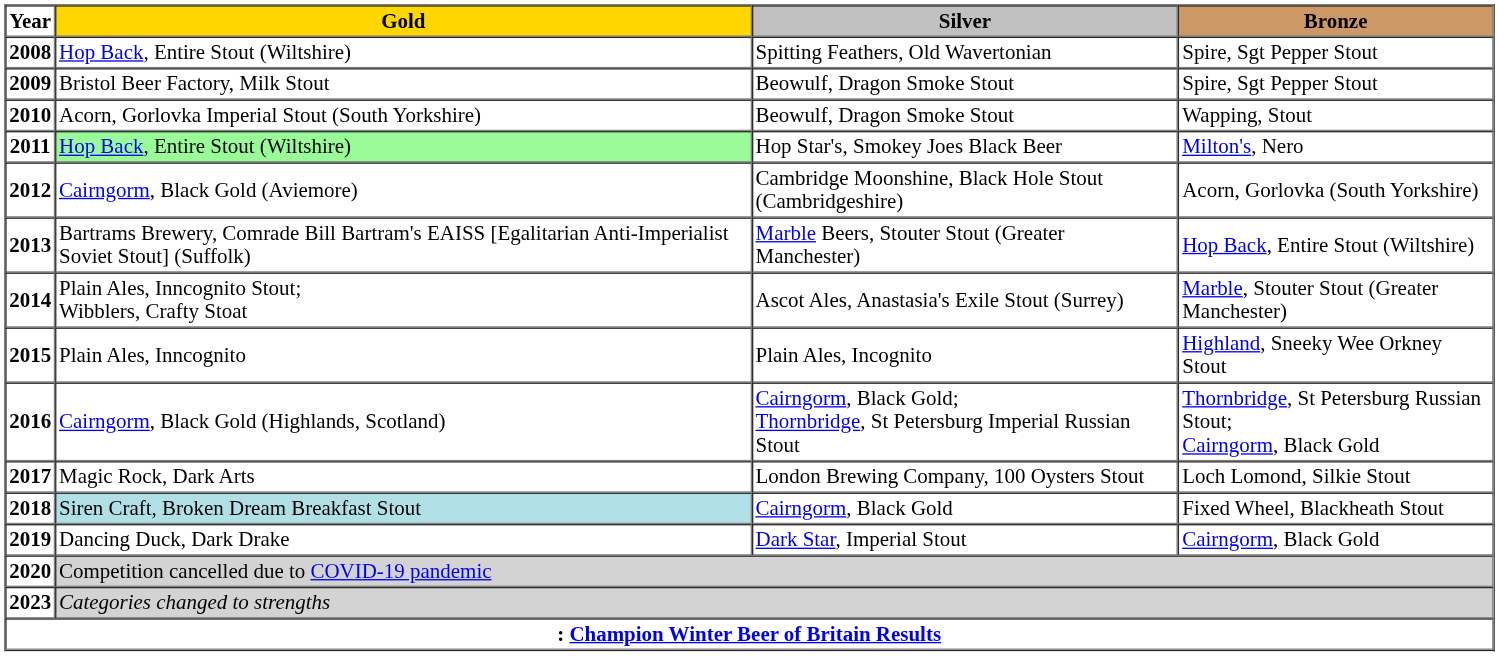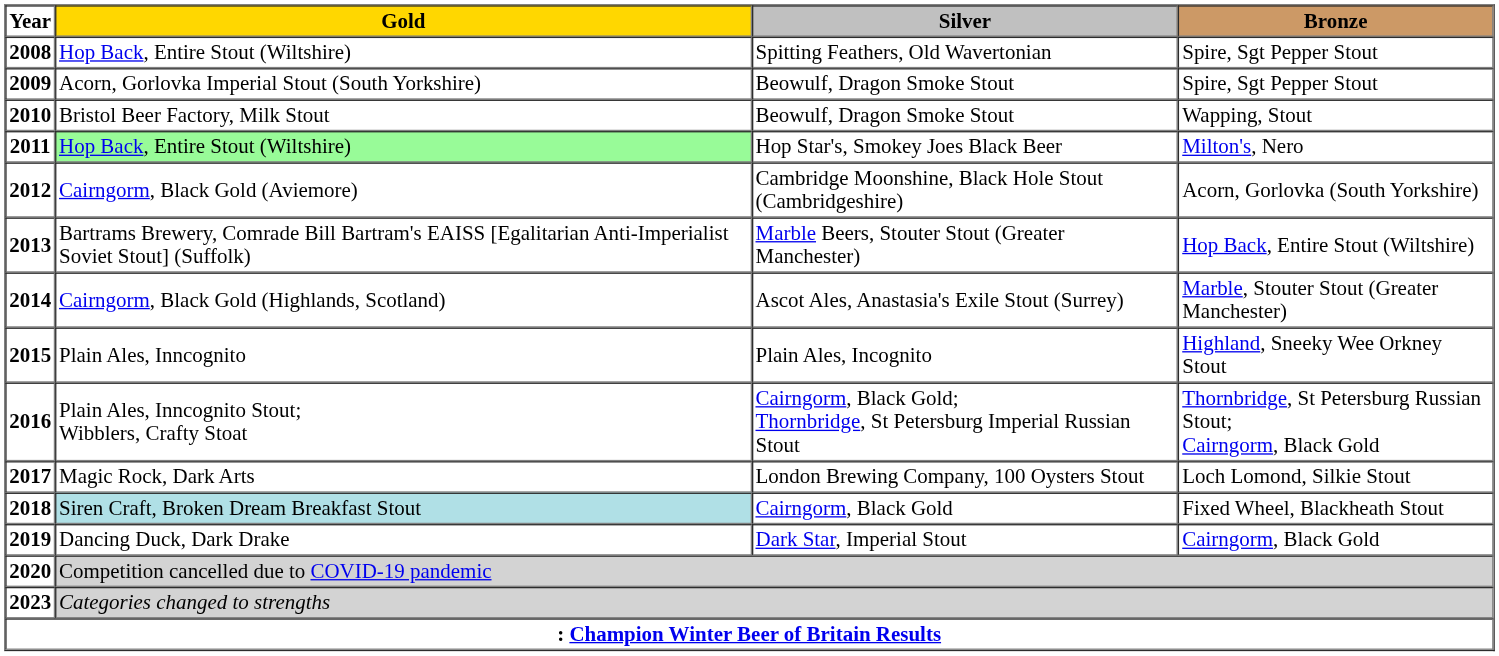(194, 83) Bristol Beer Factory, Milk Stout -> (270, 83) Acorn, Gorlovka Imperial Stout (South Yorkshire)
(270, 115) Acorn, Gorlovka Imperial Stout (South Yorkshire) -> (194, 115) Bristol Beer Factory, Milk Stout
(180, 299) Plain Ales, Inncognito Stout; Wibblers, Crafty Stoat -> (252, 299) Cairngorm, Black Gold (Highlands, Scotland)
(252, 421) Cairngorm, Black Gold (Highlands, Scotland) -> (180, 421) Plain Ales, Inncognito Stout; Wibblers, Crafty Stoat
